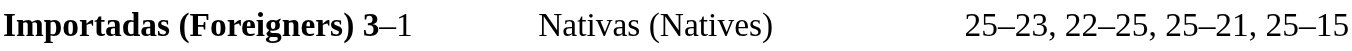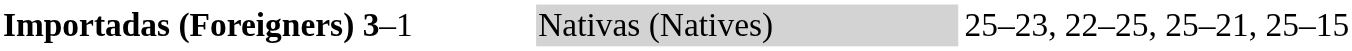(656, 24) no background -> (656, 24) lightgrey background
